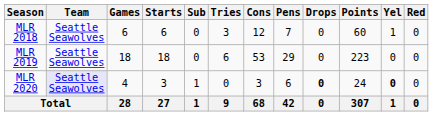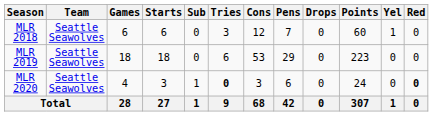(77, 83) lavender background -> (77, 83) no background
(226, 83) normal -> (226, 83) bold
(321, 83) bold -> (321, 83) normal
(393, 83) bold -> (393, 83) normal
(416, 83) normal -> (416, 83) bold
